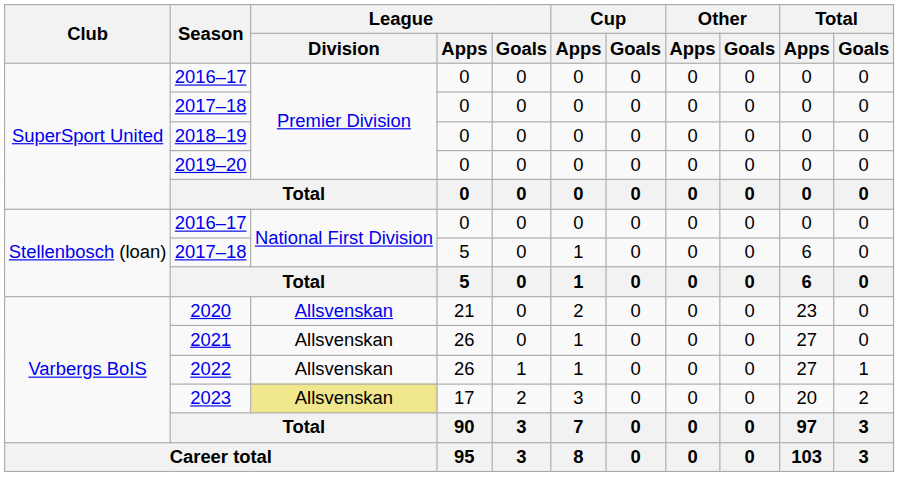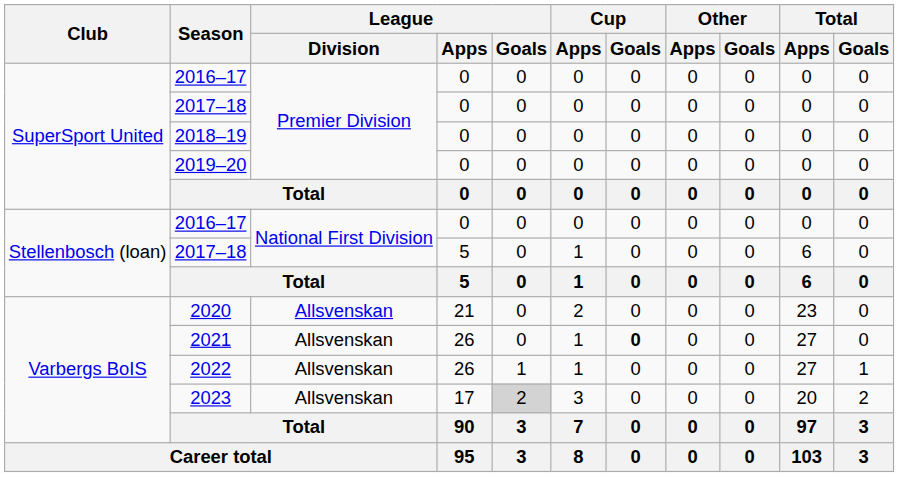(636, 340) normal -> (636, 340) bold
(344, 398) khaki background -> (344, 398) no background
(521, 398) no background -> (521, 398) lightgrey background
